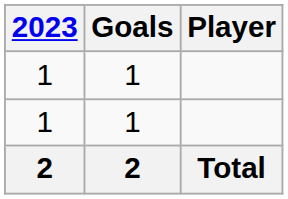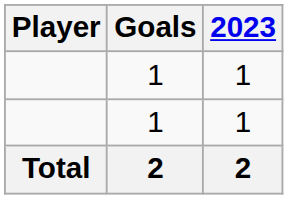columns swapped: (232, 27) <-> (45, 27)
